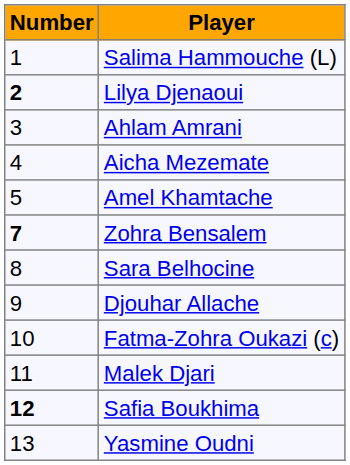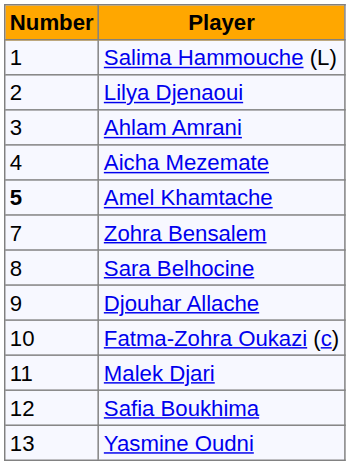(16, 92) bold -> (16, 92) normal
(16, 197) normal -> (16, 197) bold
(16, 232) bold -> (16, 232) normal
(22, 408) bold -> (22, 408) normal
